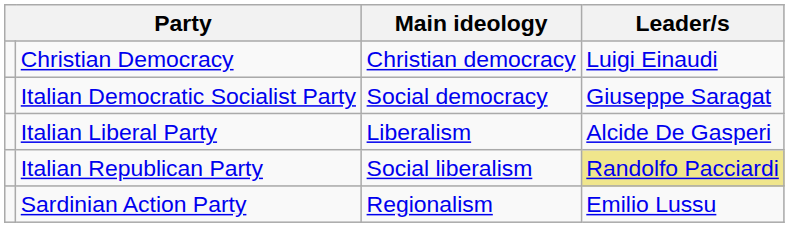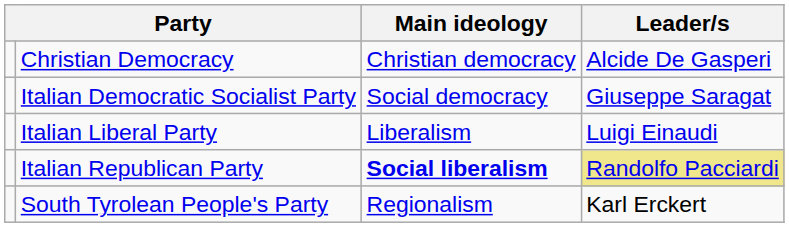(652, 59) Luigi Einaudi -> (679, 59) Alcide De Gasperi
(679, 132) Alcide De Gasperi -> (652, 132) Luigi Einaudi
(449, 168) normal -> (457, 168) bold
+ row: (174, 205)
- row: (134, 205)
